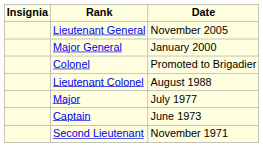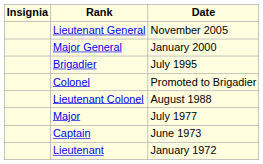+ row: (75, 64)
+ row: (78, 151)
- row: (98, 133)
